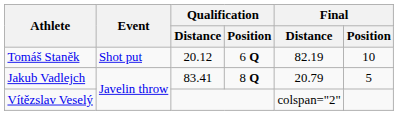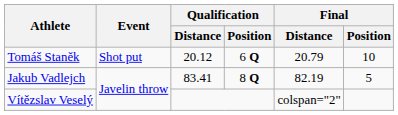(309, 57) 82.19 -> (309, 57) 20.79
(309, 78) 20.79 -> (309, 78) 82.19
